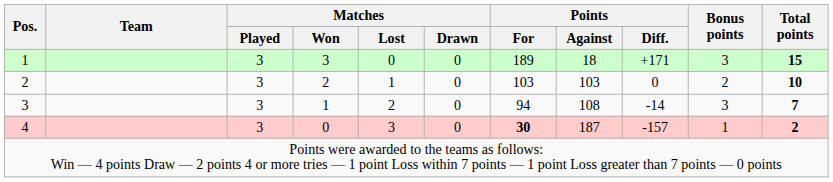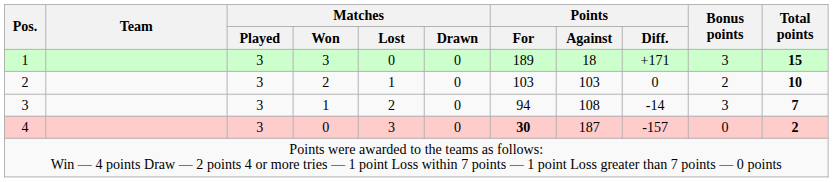(725, 127) 1 -> (725, 127) 0
